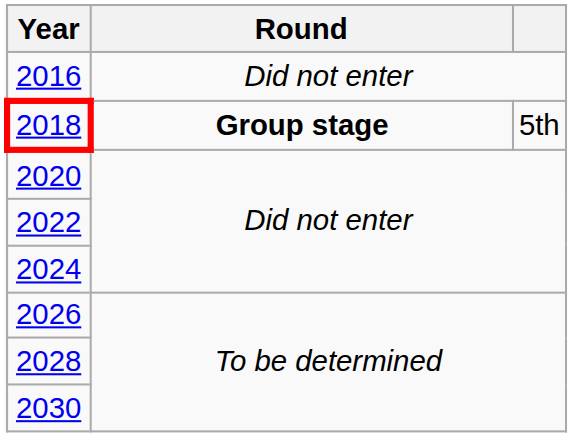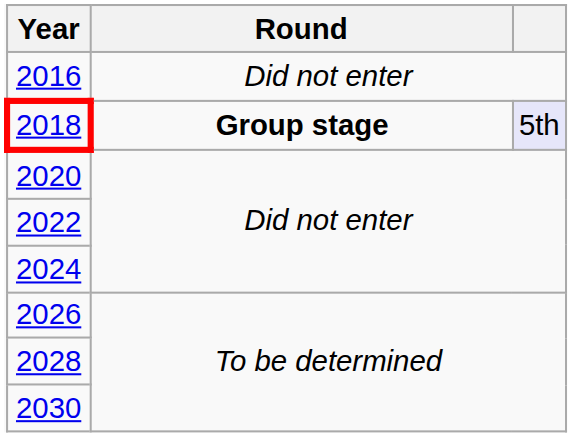(539, 126) no background -> (539, 126) lavender background
